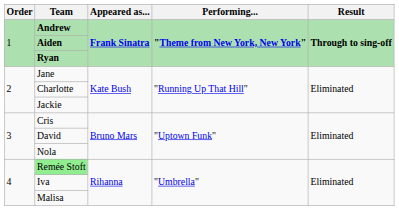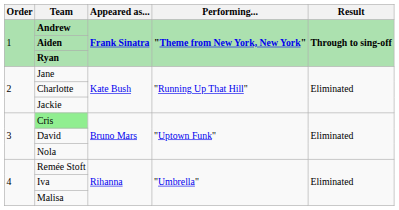(45, 120) no background -> (45, 120) lightgreen background
(61, 167) lightgreen background -> (61, 167) no background
